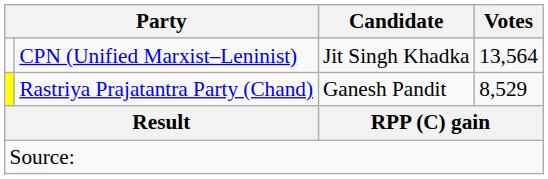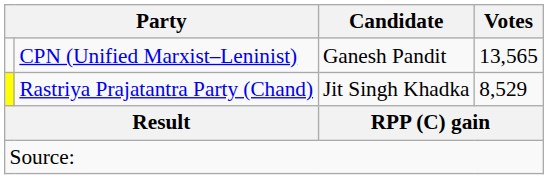(396, 55) Jit Singh Khadka -> (385, 55) Ganesh Pandit
(509, 55) 13,564 -> (509, 55) 13,565
(385, 88) Ganesh Pandit -> (396, 88) Jit Singh Khadka
